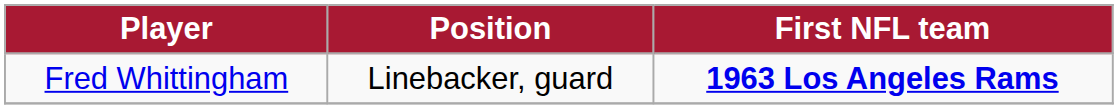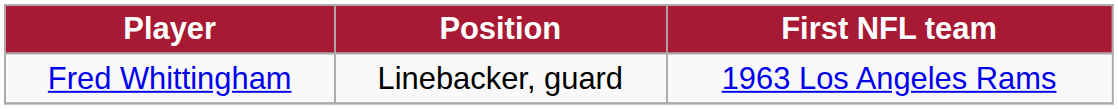(882, 77) bold -> (889, 77) normal
